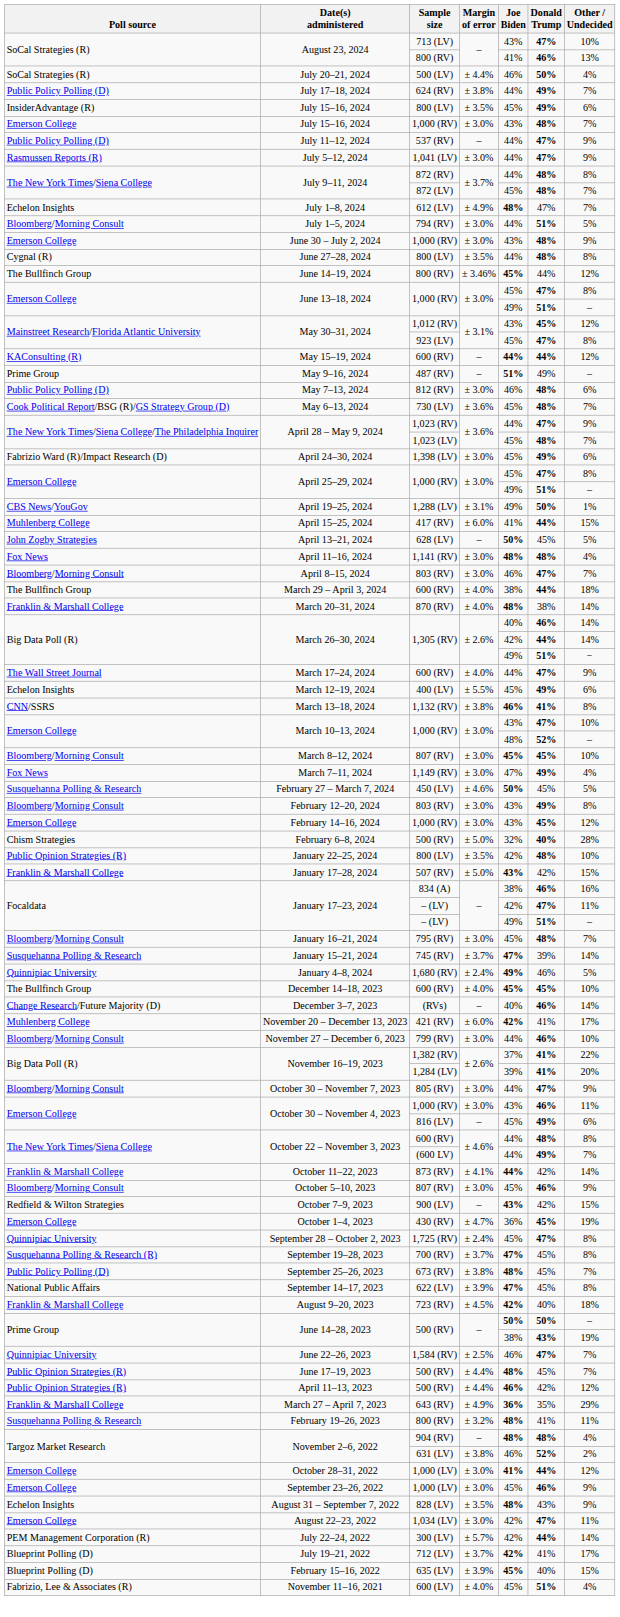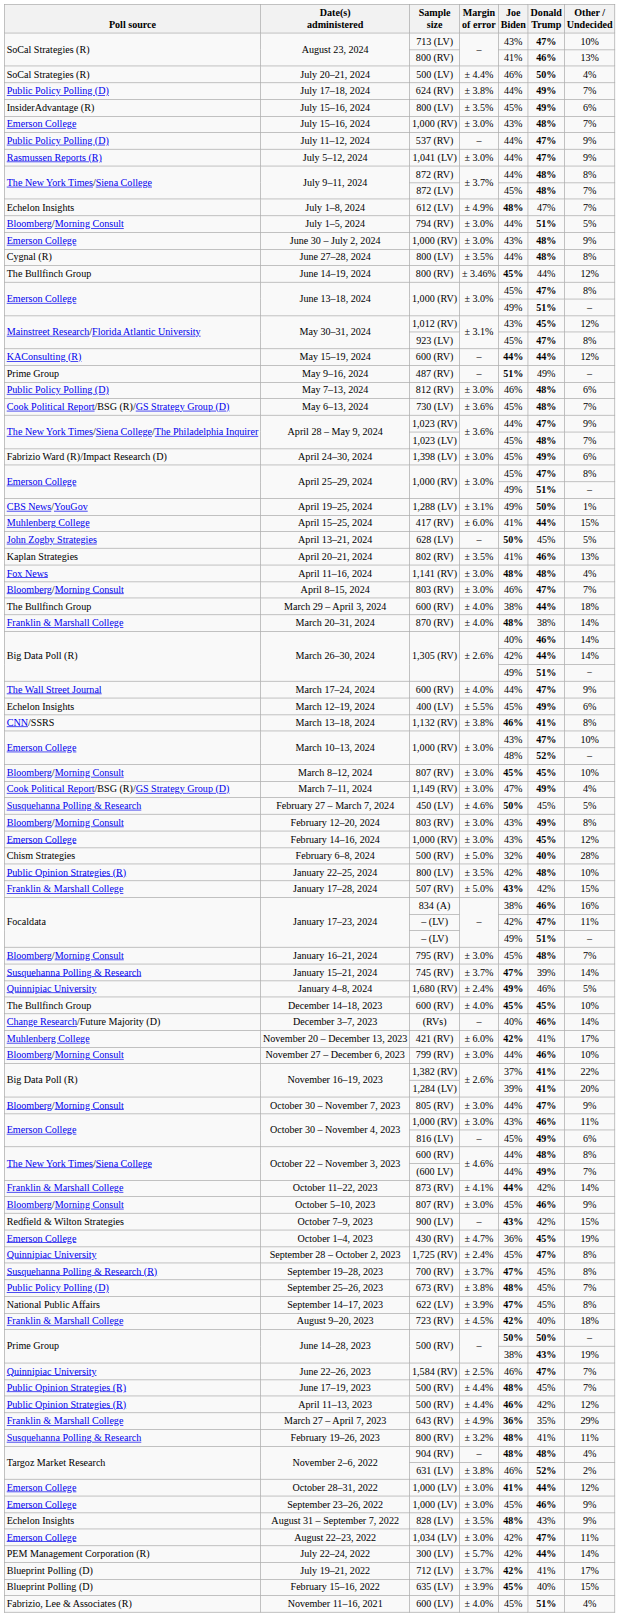+ row: (335, 557)
(27, 773) Fox News -> (118, 789) Cook Political Report/BSG (R)/GS Strategy Group (D)
